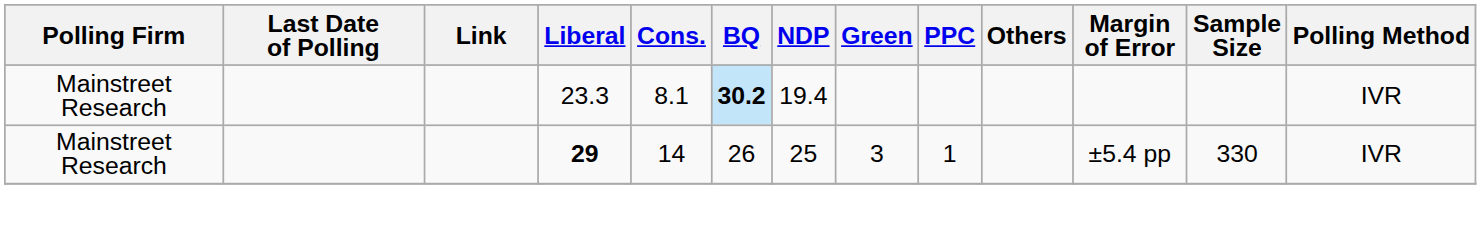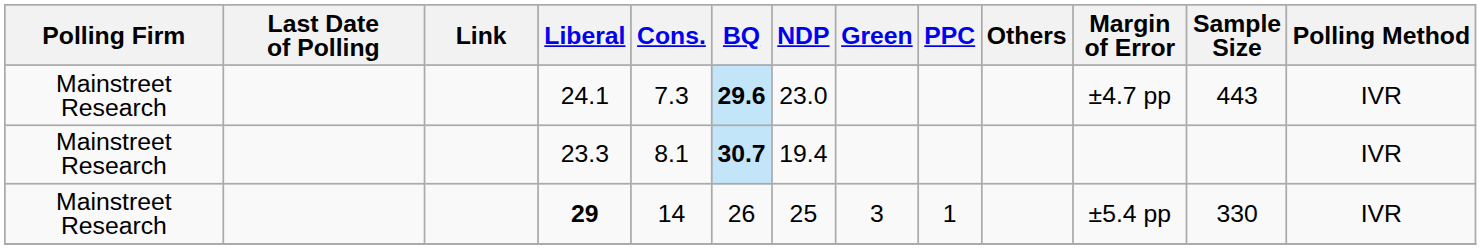+ row: (585, 95)
(742, 95) 30.2 -> (742, 155) 30.7
